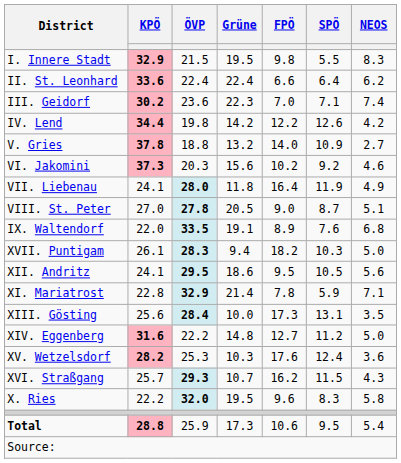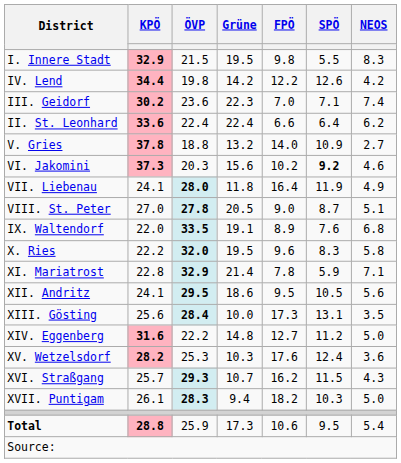rows swapped: (62, 81) <-> (35, 123)
(329, 166) normal -> (329, 166) bold
rows swapped: (31, 399) <-> (56, 251)
rows swapped: (56, 293) <-> (49, 272)
